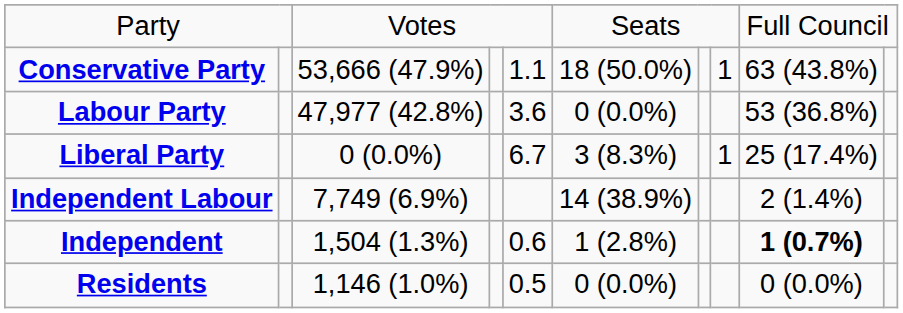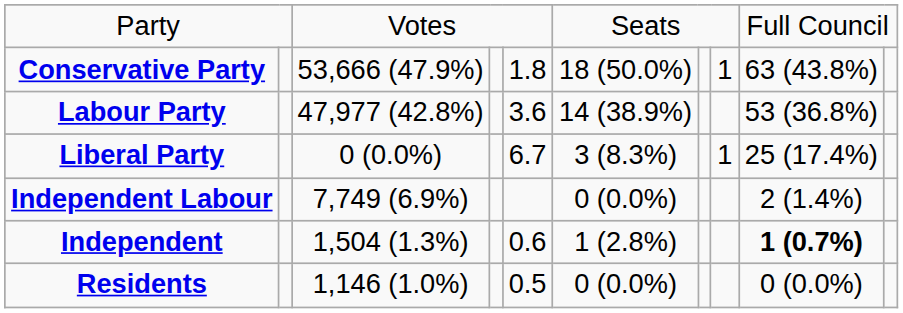(528, 69) 1.1 -> (528, 69) 1.8
(626, 112) 0 (0.0%) -> (626, 112) 14 (38.9%)
(626, 198) 14 (38.9%) -> (626, 198) 0 (0.0%)
